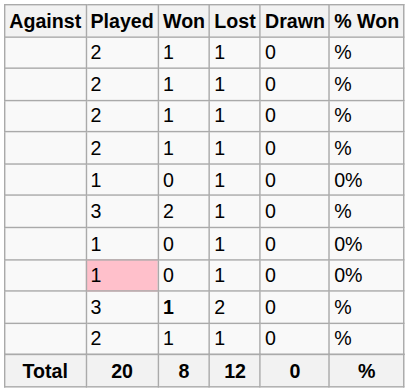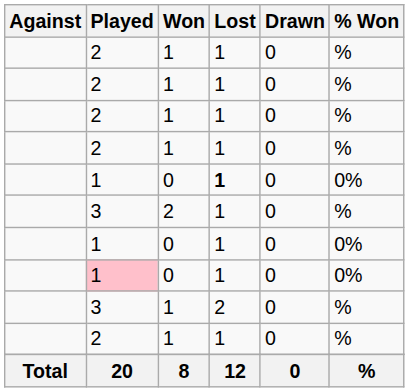(220, 180) normal -> (220, 180) bold
(168, 307) bold -> (168, 307) normal
